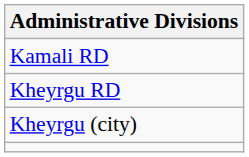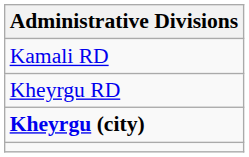(73, 124) normal -> (77, 124) bold
